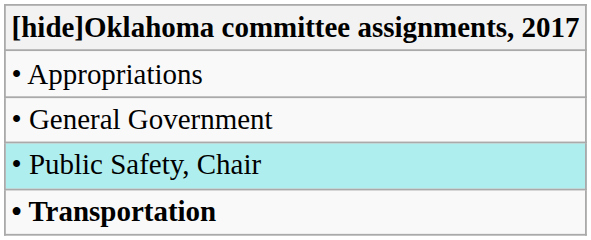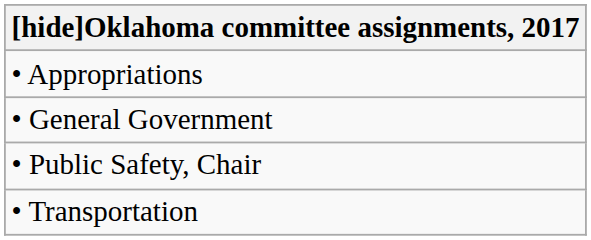(136, 165) paleturquoise background -> (136, 165) no background
(114, 211) bold -> (105, 211) normal
